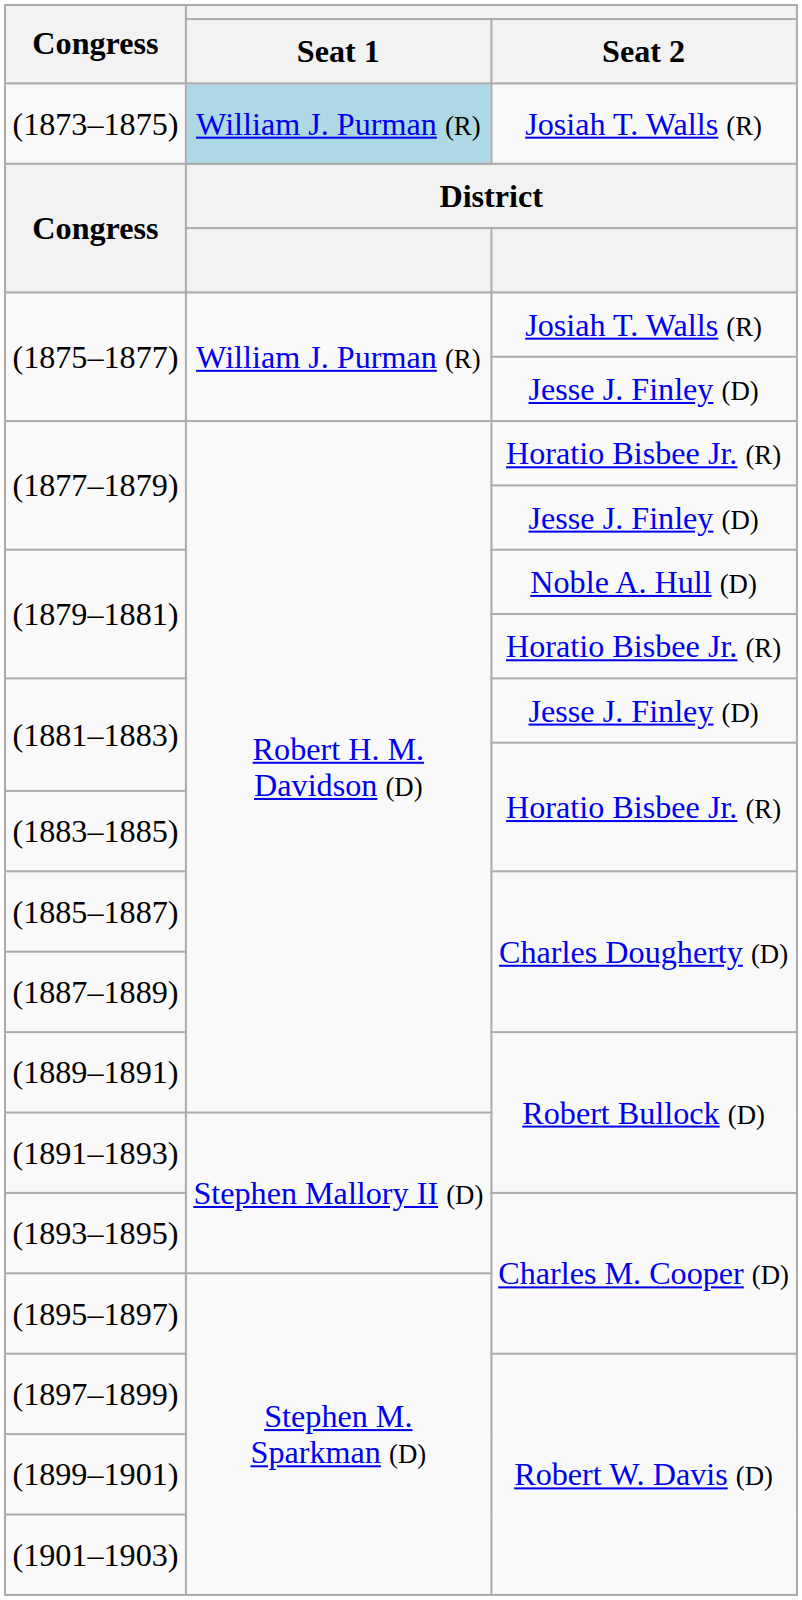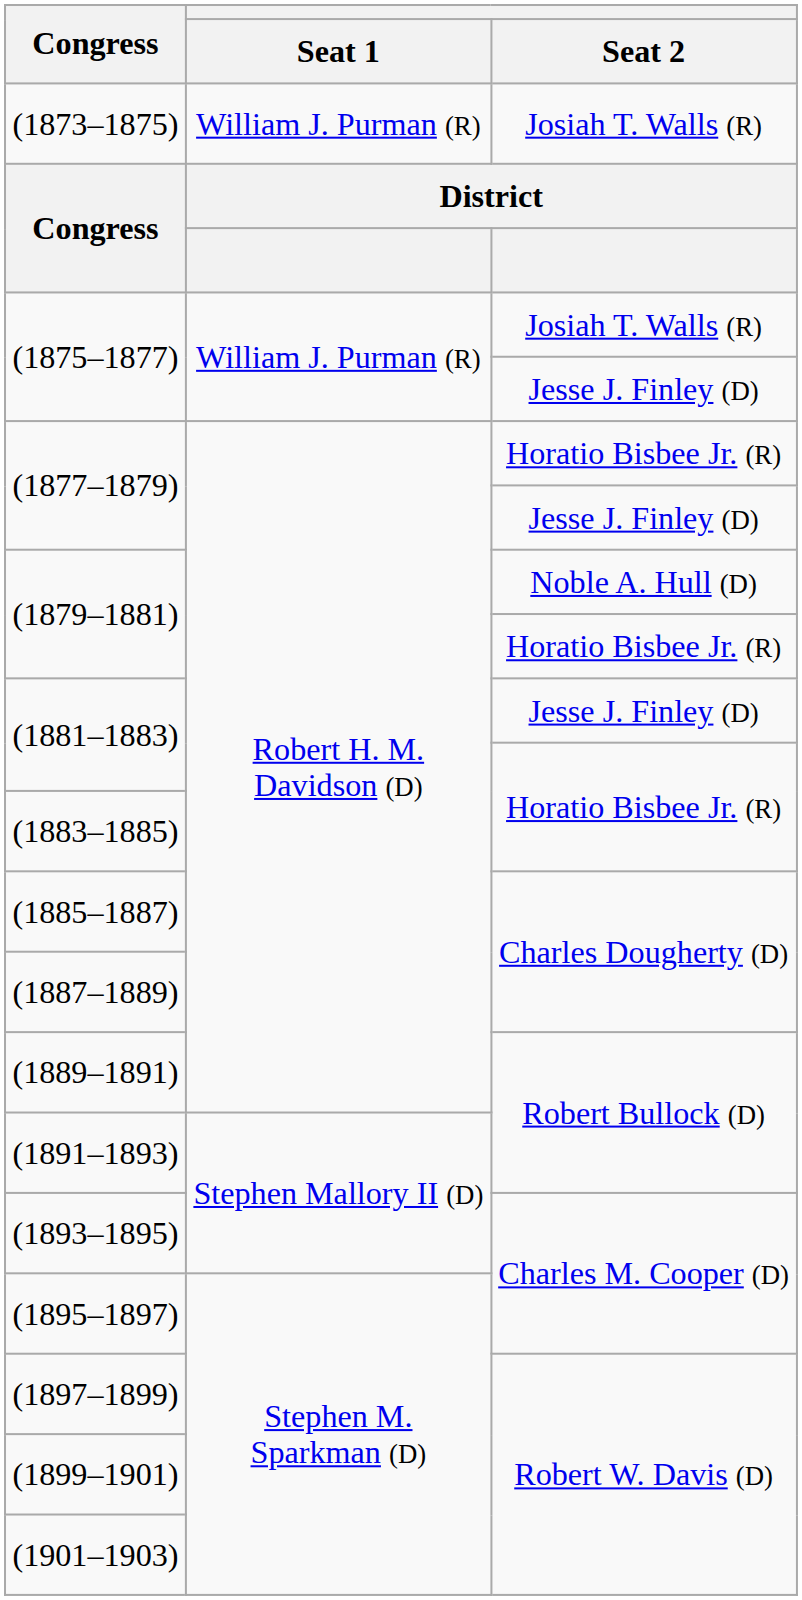(338, 123) lightblue background -> (338, 123) no background
